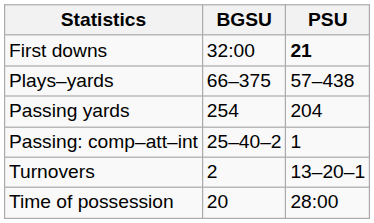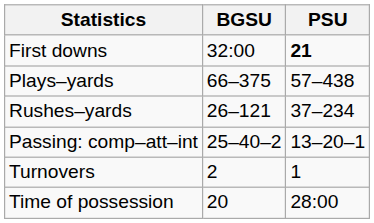+ row: (70, 111)
- row: (69, 111)
(296, 141) 1 -> (328, 141) 13–20–1
(328, 172) 13–20–1 -> (296, 172) 1
